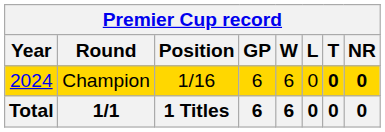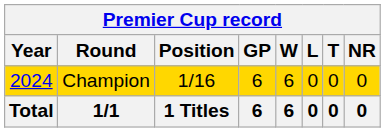(333, 80) bold -> (333, 80) normal
(362, 80) bold -> (362, 80) normal
